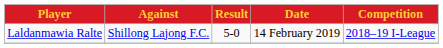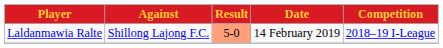(232, 33) no background -> (232, 33) lightsalmon background
